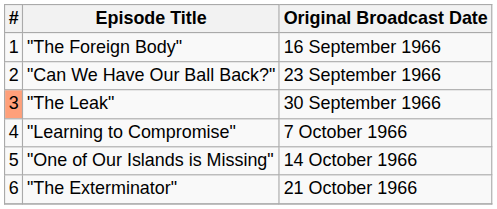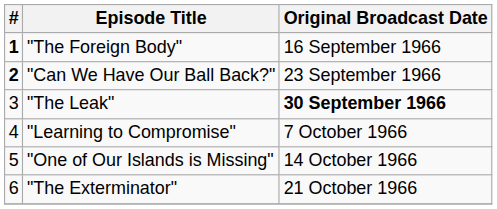(14, 47) normal -> (14, 47) bold
(14, 75) normal -> (14, 75) bold
(14, 103) lightsalmon background -> (14, 103) no background
(362, 103) normal -> (365, 103) bold
